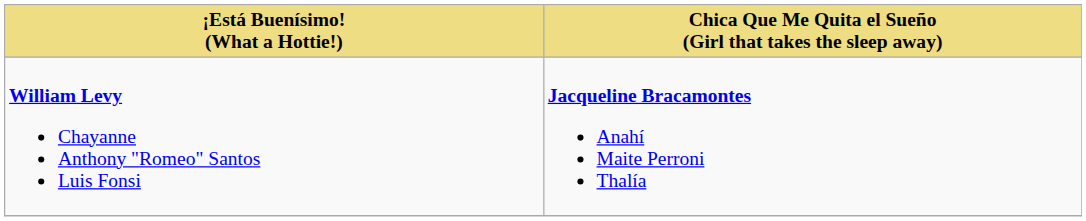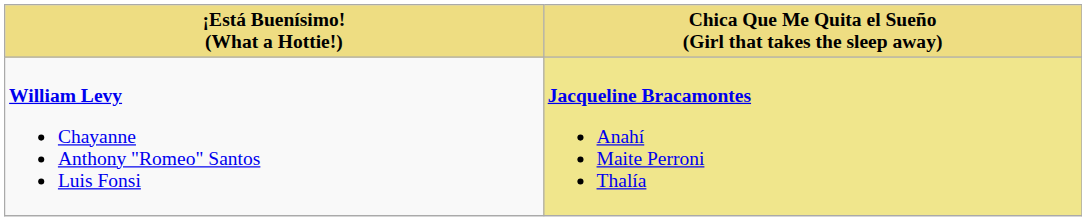(813, 138) no background -> (813, 138) khaki background
